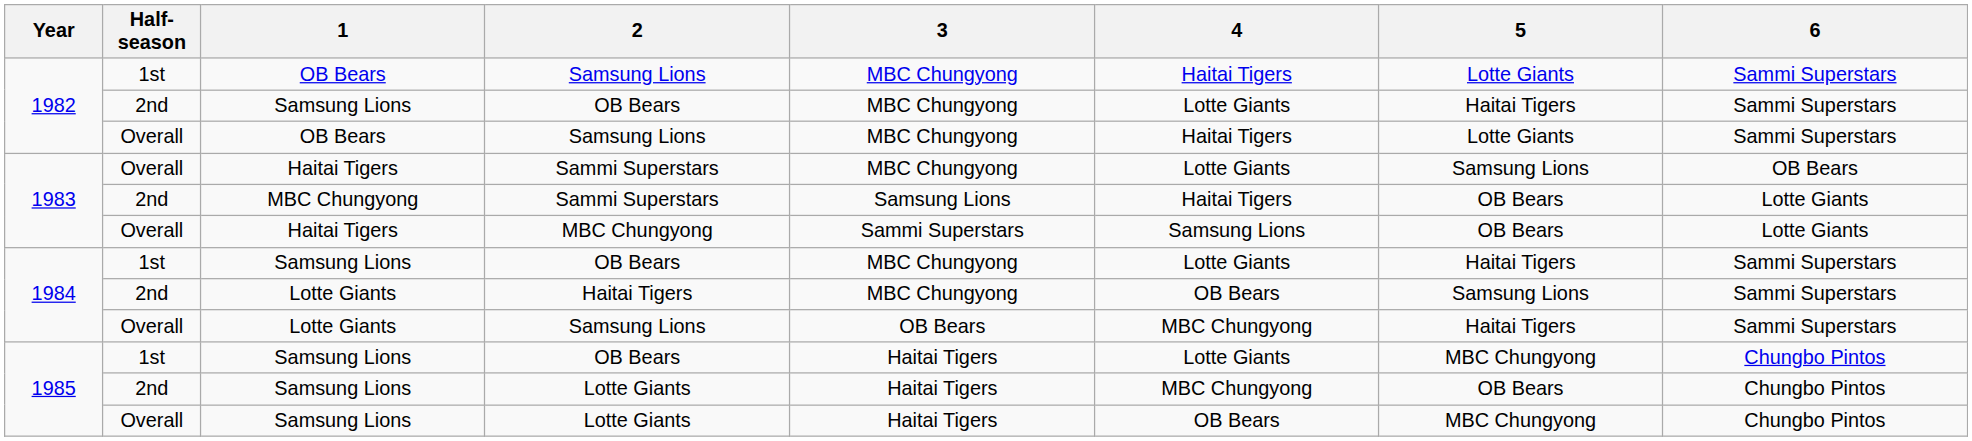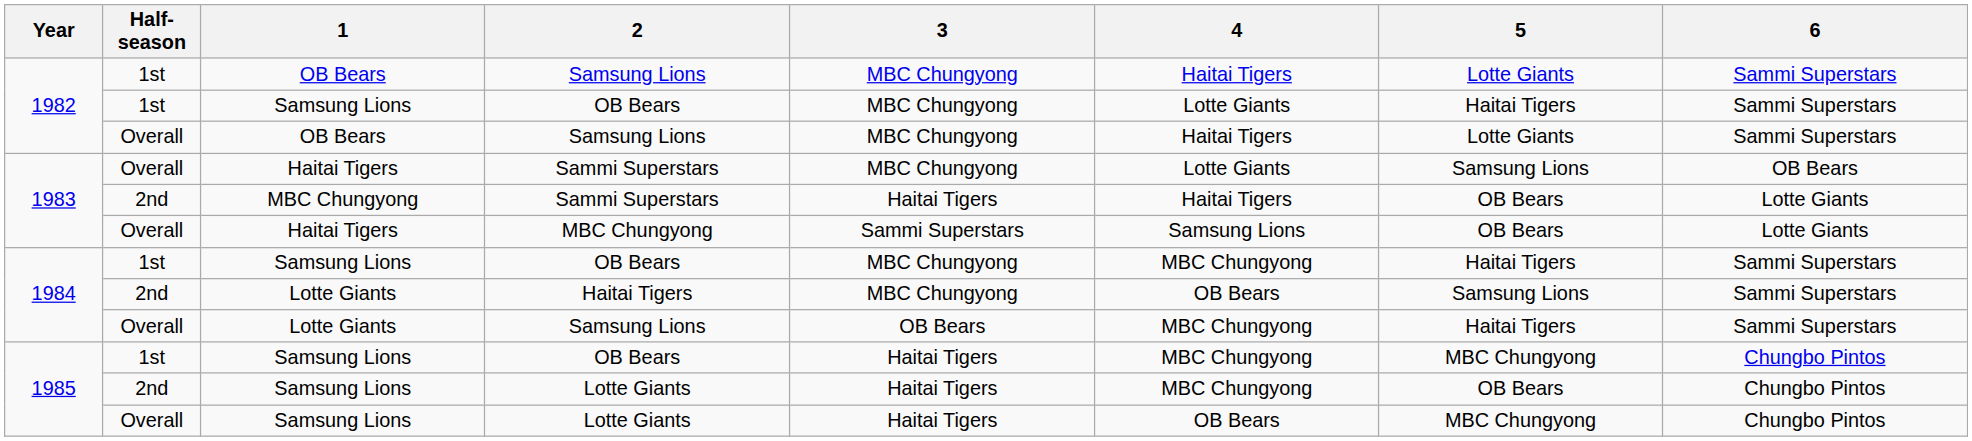(152, 105) 2nd -> (152, 105) 1st
(942, 199) Samsung Lions -> (942, 199) Haitai Tigers
(1237, 262) Lotte Giants -> (1237, 262) MBC Chungyong
(1237, 357) Lotte Giants -> (1237, 357) MBC Chungyong
